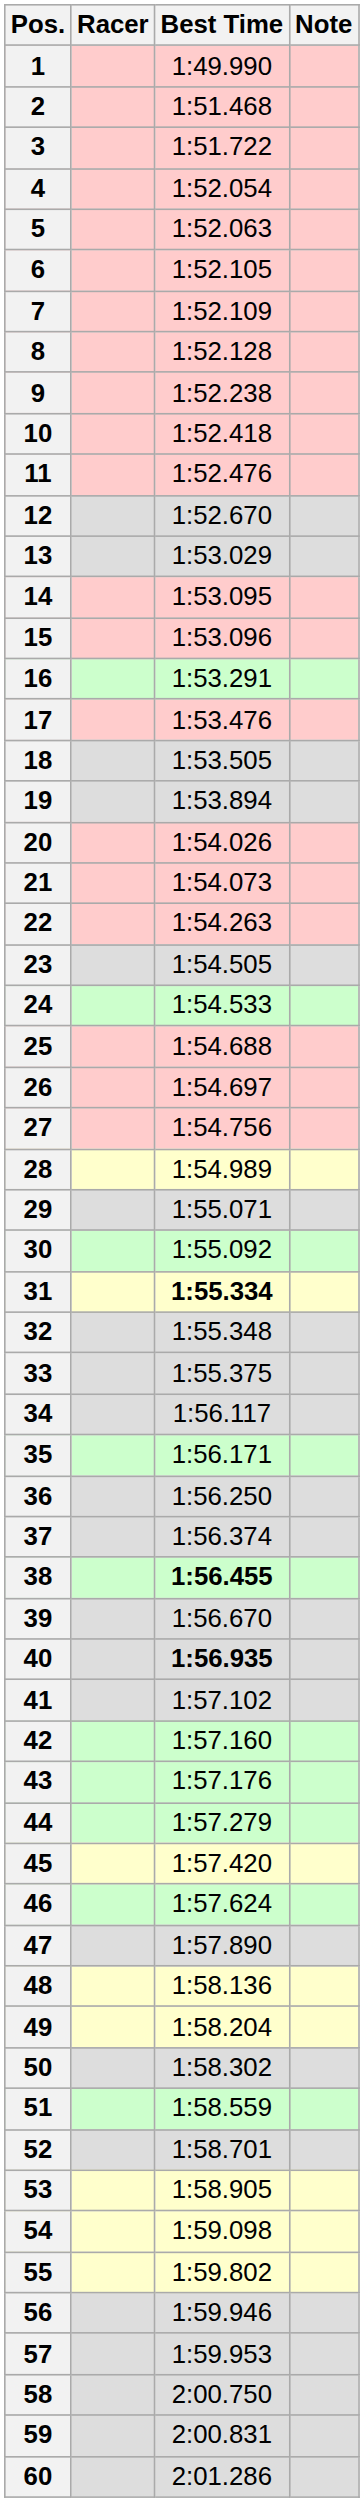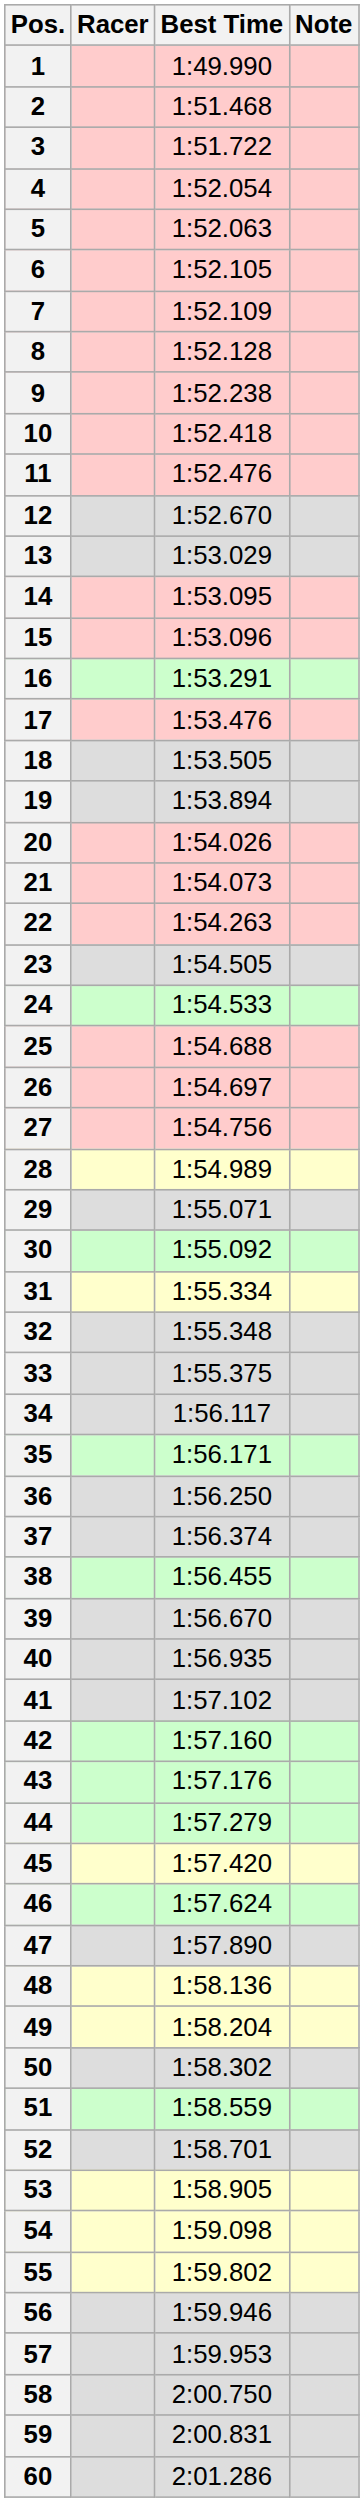(222, 1291) bold -> (222, 1291) normal
(222, 1577) bold -> (222, 1577) normal
(222, 1659) bold -> (222, 1659) normal
